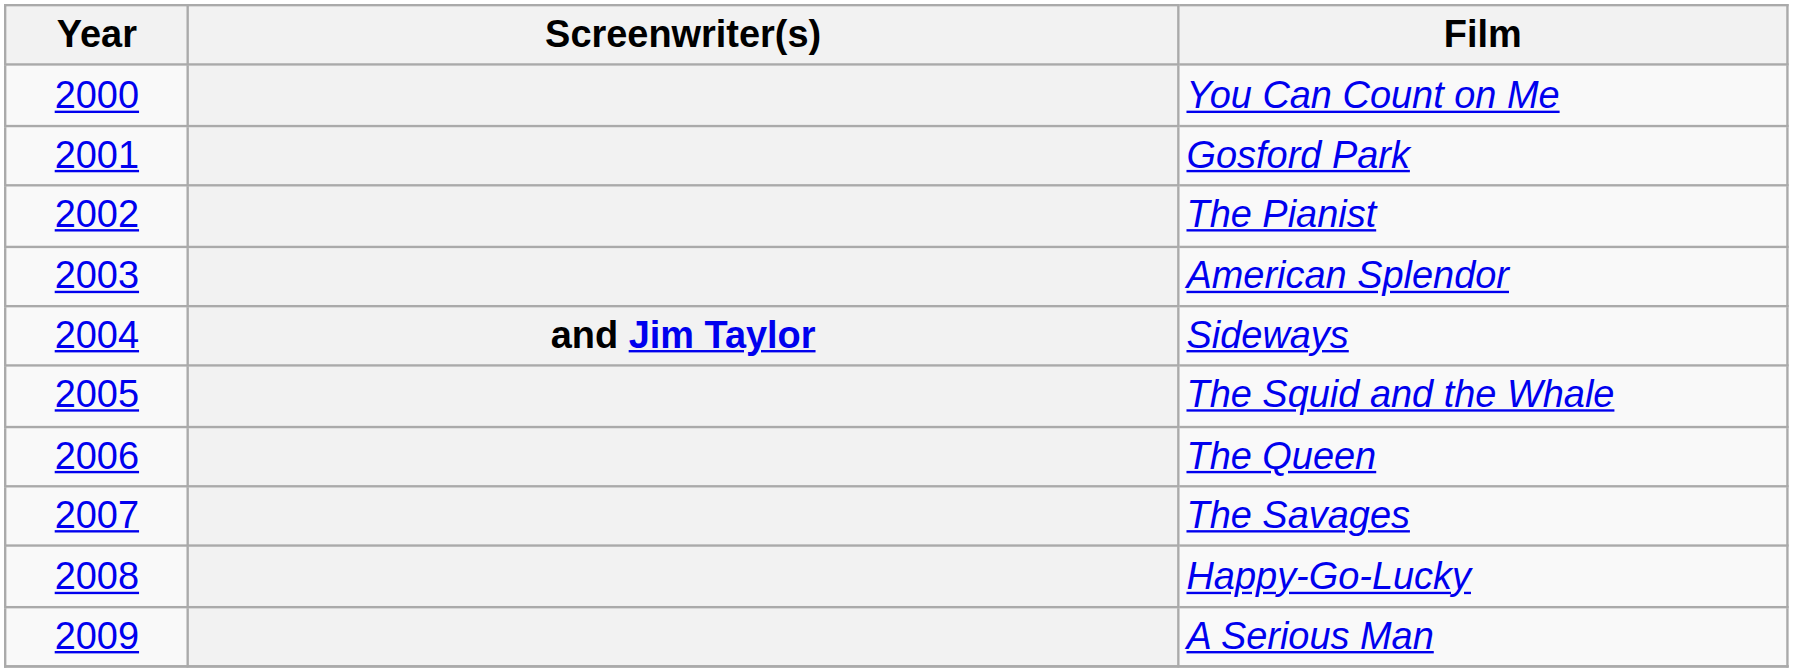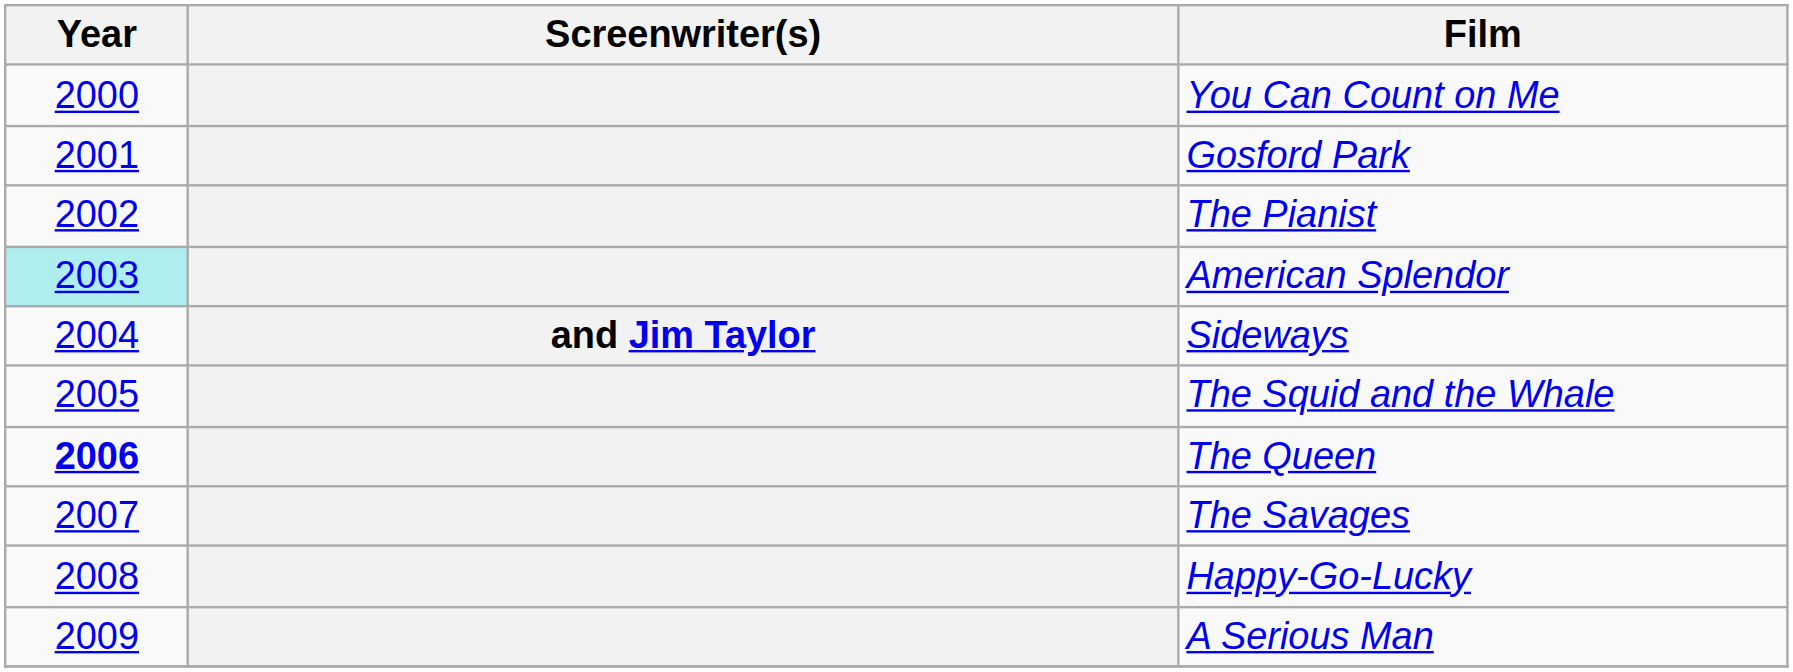(97, 275) no background -> (97, 275) paleturquoise background
(97, 455) normal -> (97, 455) bold
